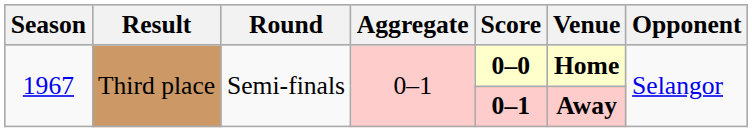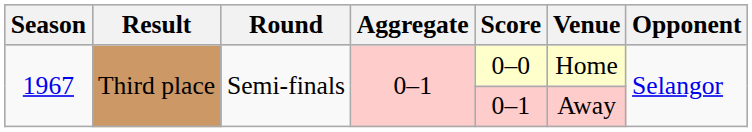(511, 65) bold -> (511, 65) normal
(587, 65) bold -> (587, 65) normal
(511, 106) bold -> (511, 106) normal
(587, 106) bold -> (587, 106) normal
